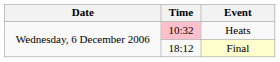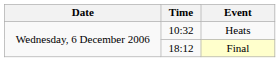(181, 30) pink background -> (181, 30) no background
